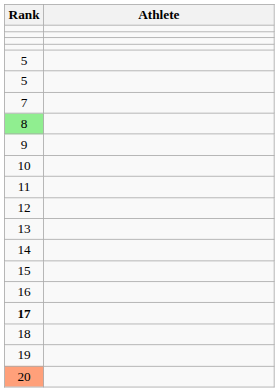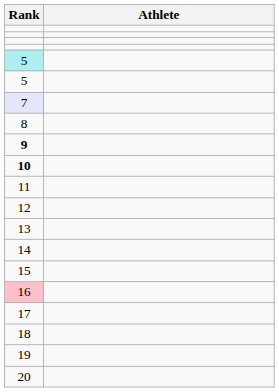(24, 60) no background -> (24, 60) paleturquoise background
(24, 102) no background -> (24, 102) lavender background
(24, 123) lightgreen background -> (24, 123) no background
(24, 144) normal -> (24, 144) bold
(24, 165) normal -> (24, 165) bold
(24, 292) no background -> (24, 292) pink background
(24, 313) bold -> (24, 313) normal
(24, 376) lightsalmon background -> (24, 376) no background
